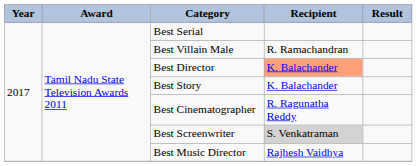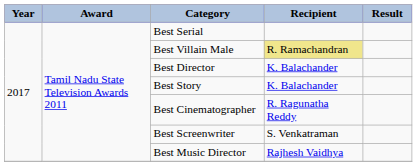(307, 49) no background -> (307, 49) khaki background
(302, 67) lightsalmon background -> (302, 67) no background
(303, 134) lightgrey background -> (303, 134) no background
